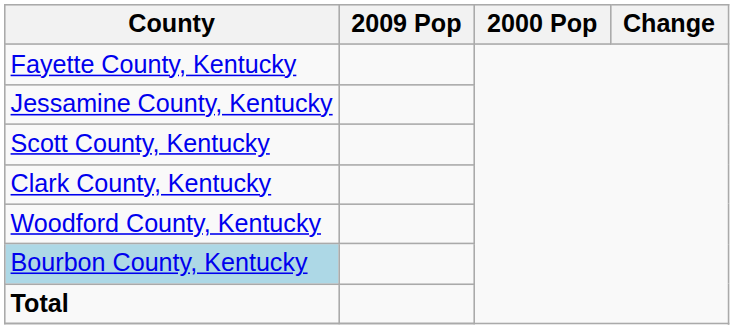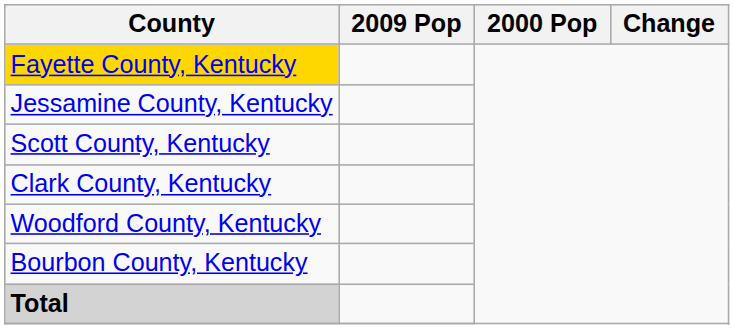(153, 64) no background -> (153, 64) gold background
(159, 263) lightblue background -> (159, 263) no background
(40, 303) no background -> (40, 303) lightgrey background
